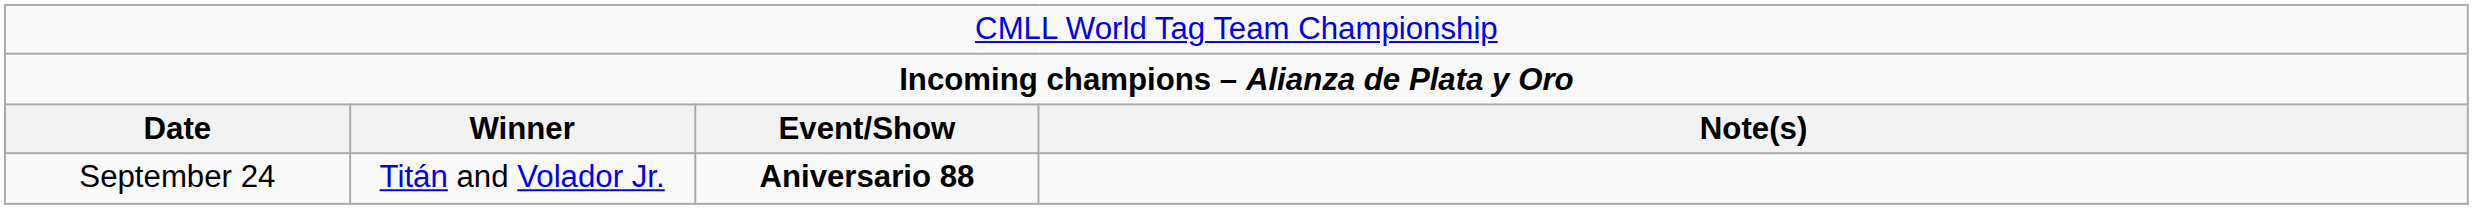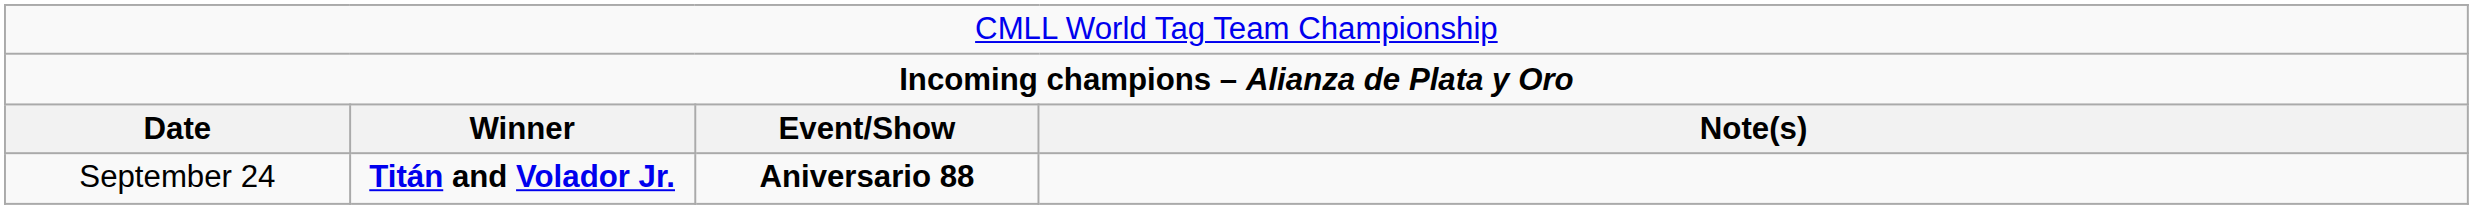(522, 177) normal -> (522, 177) bold
